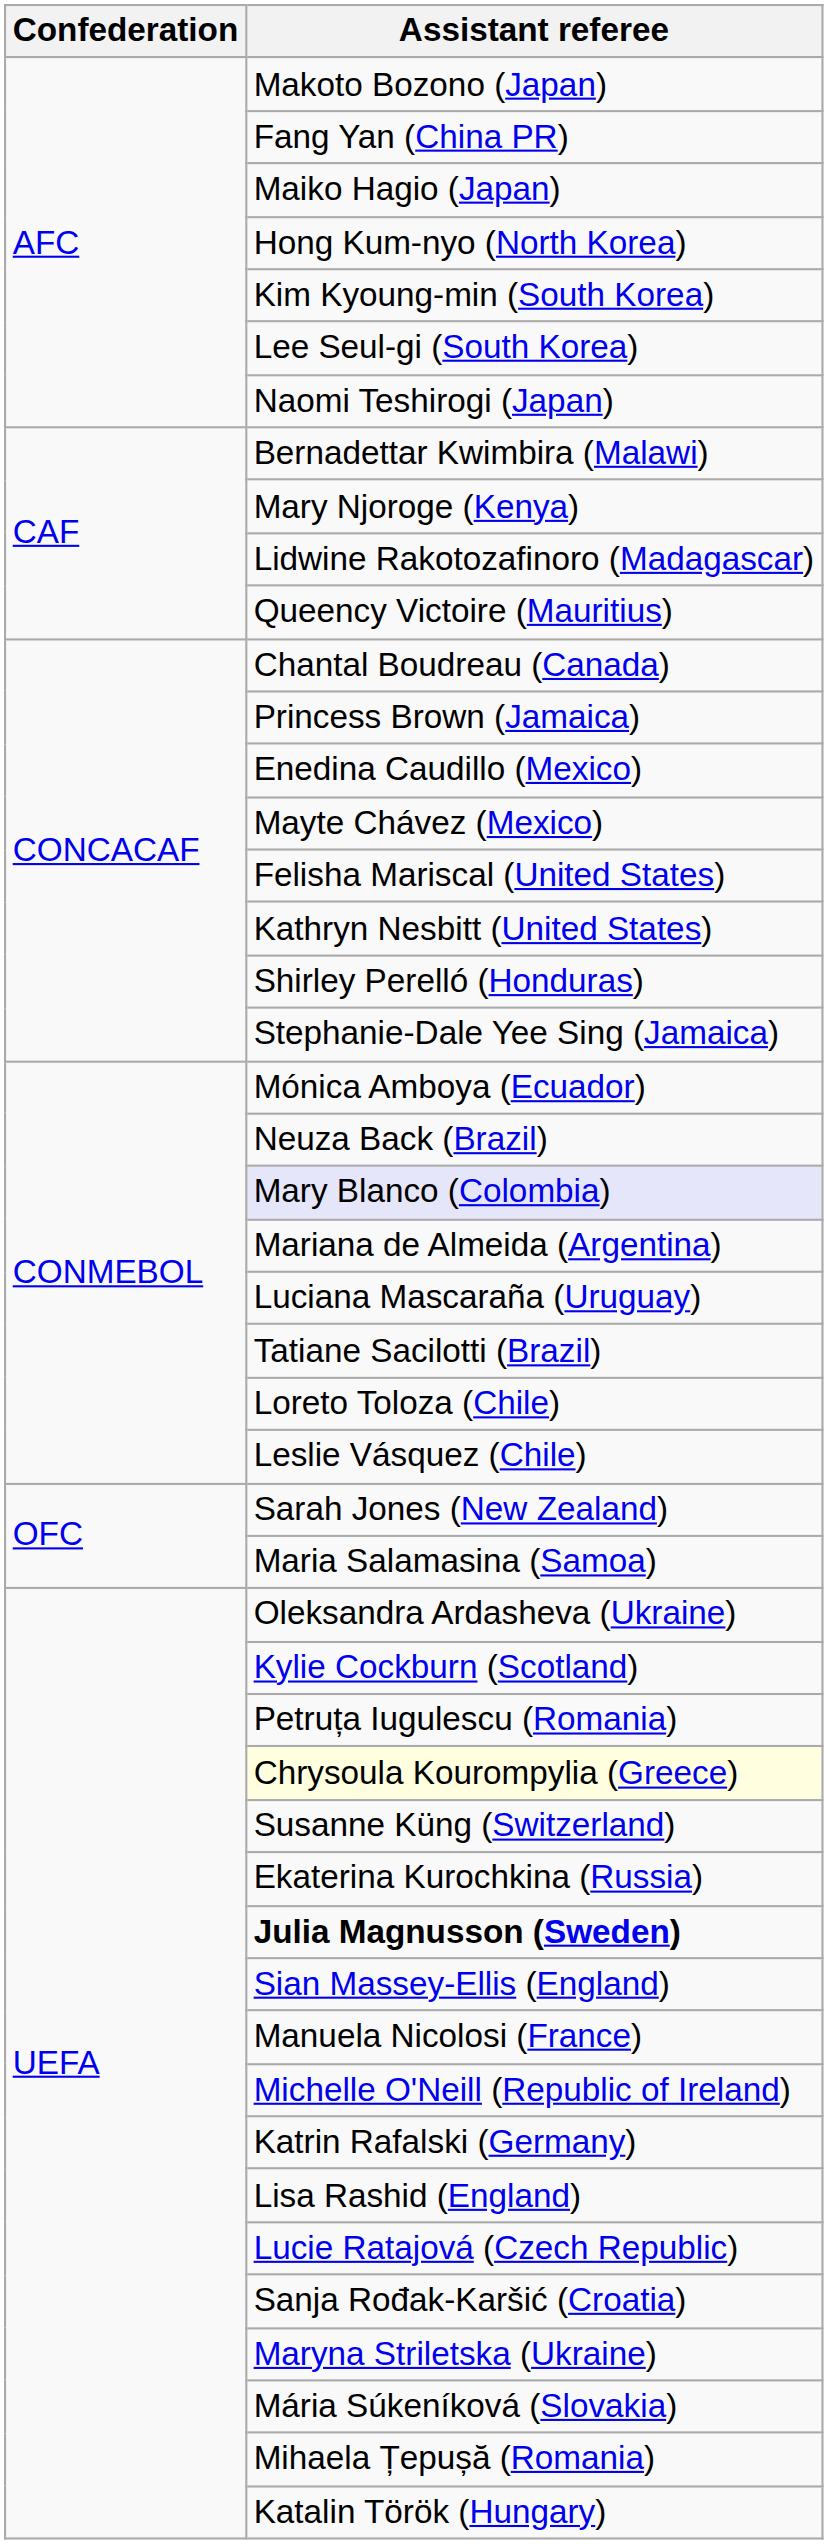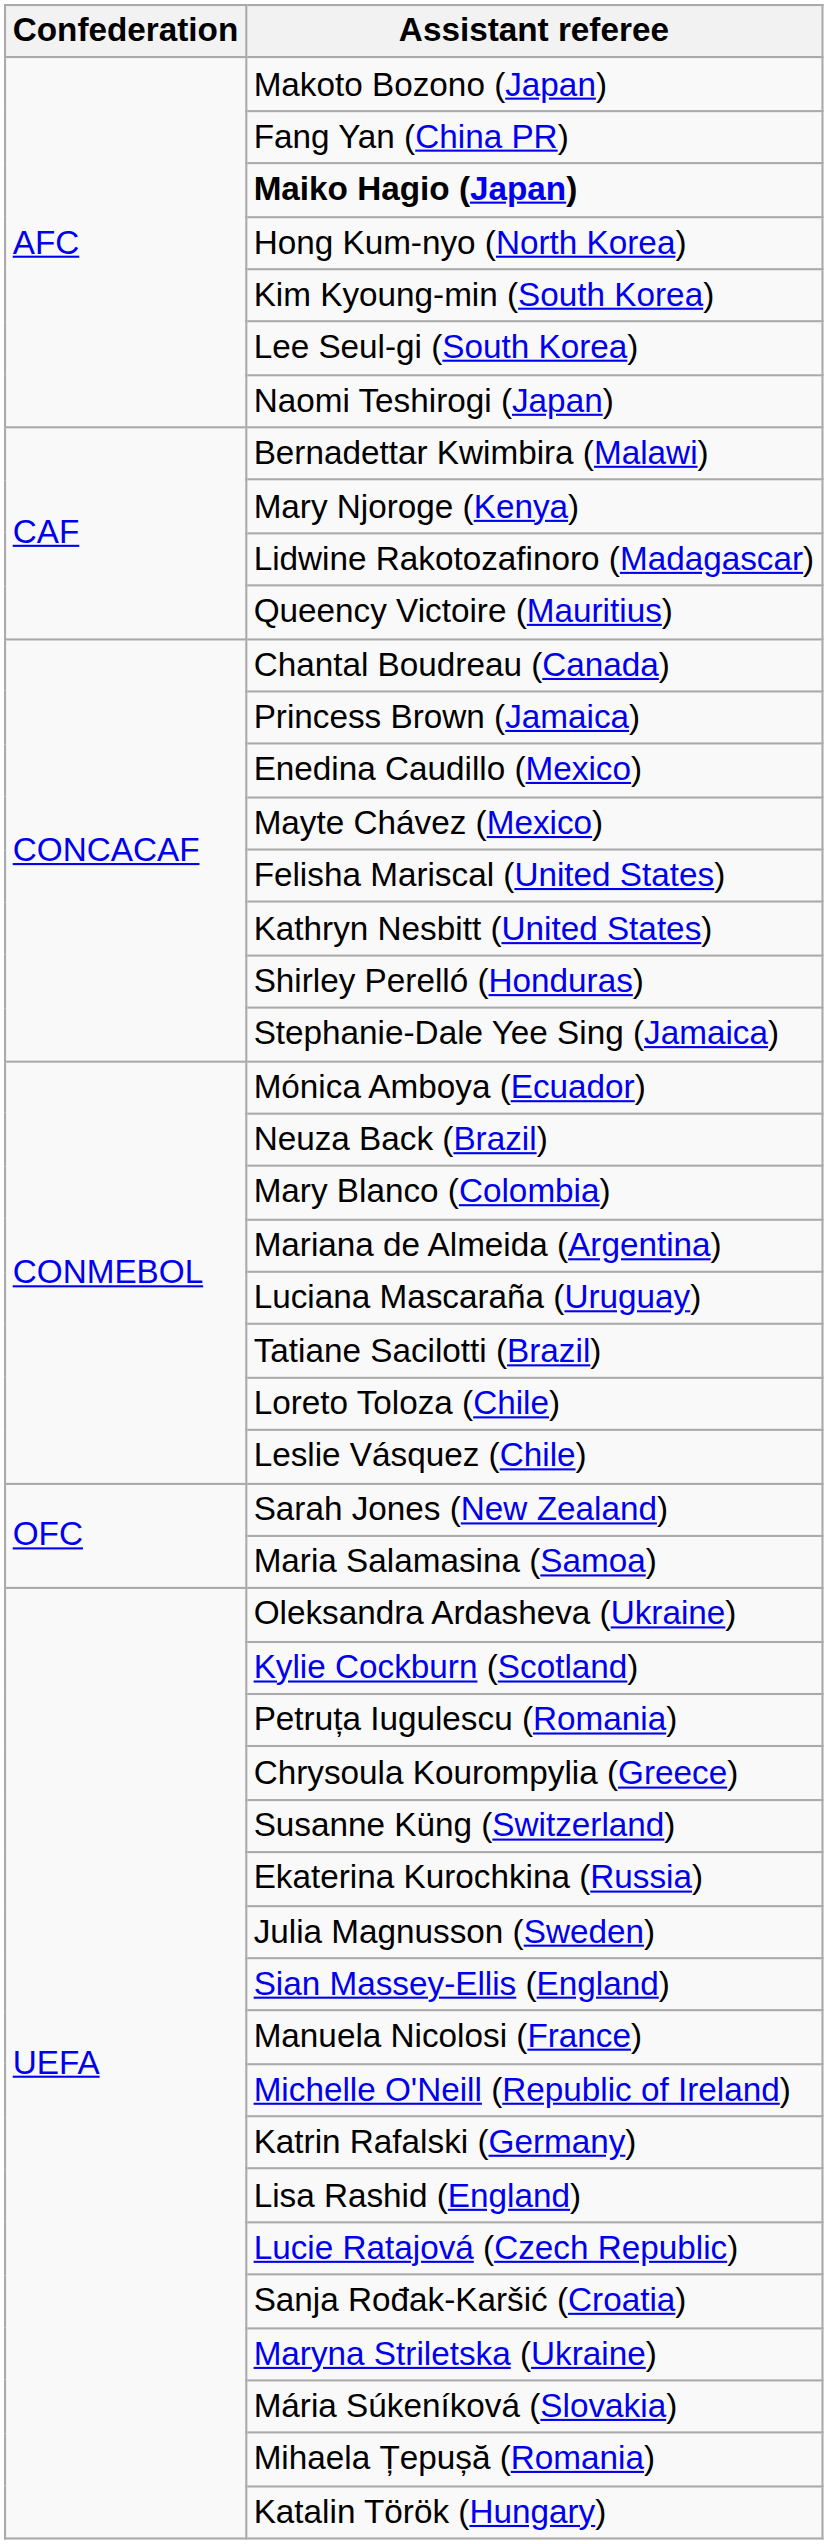(407, 189) normal -> (415, 189) bold
(432, 1192) lavender background -> (432, 1192) no background
(496, 1772) lightyellow background -> (496, 1772) no background
(467, 1930) bold -> (454, 1930) normal
